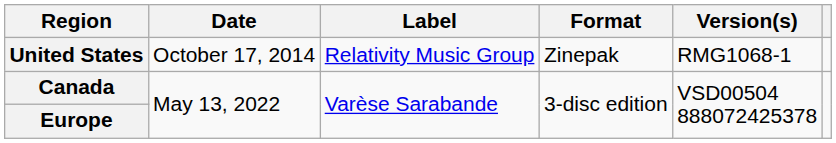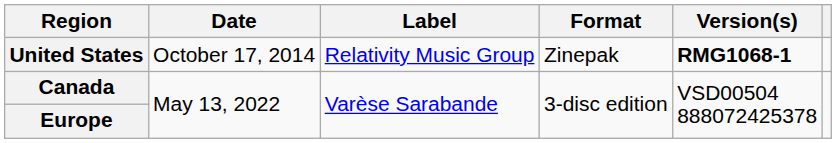(734, 54) normal -> (734, 54) bold
